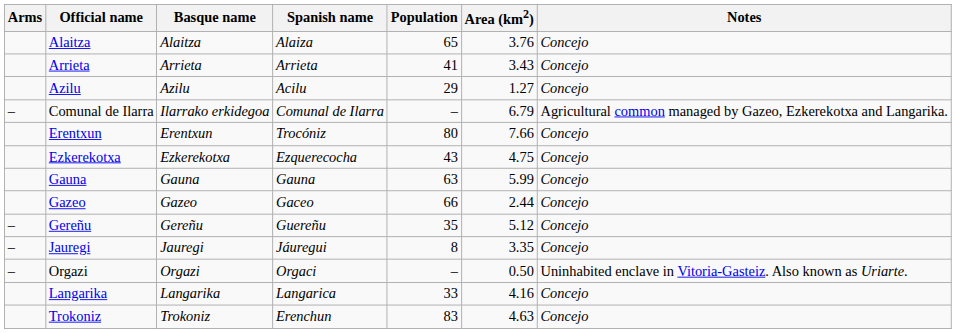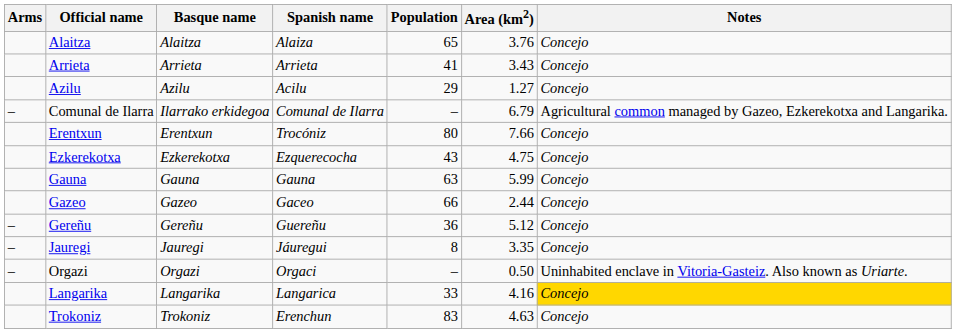(451, 225) 35 -> (451, 225) 36
(564, 293) no background -> (564, 293) gold background
